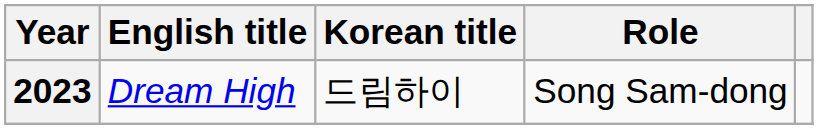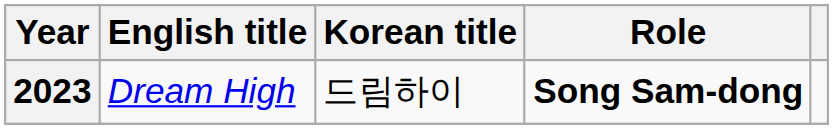(661, 91) normal -> (668, 91) bold
